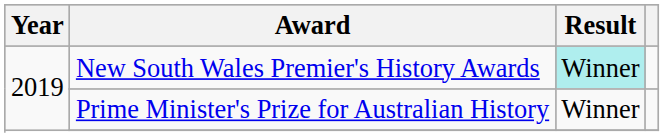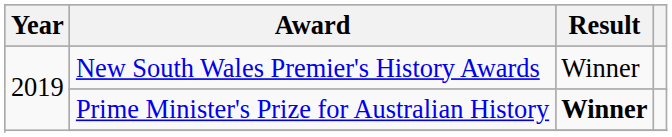(600, 67) paleturquoise background -> (600, 67) no background
(600, 109) normal -> (604, 109) bold
